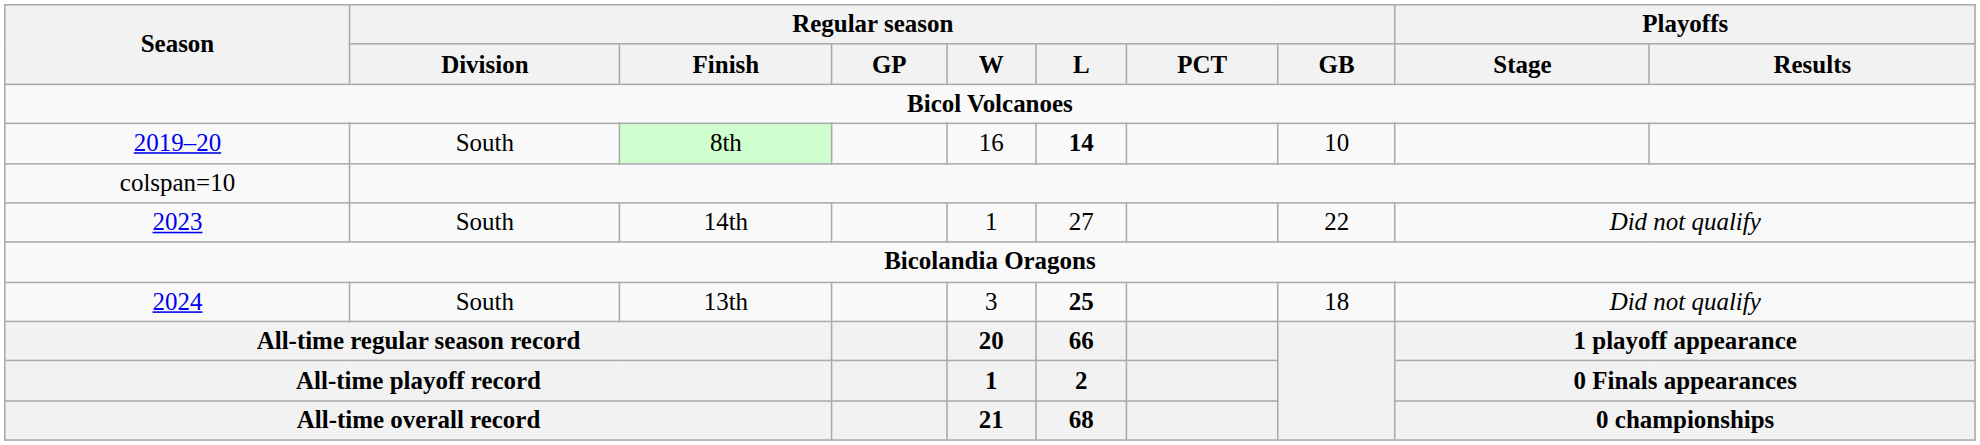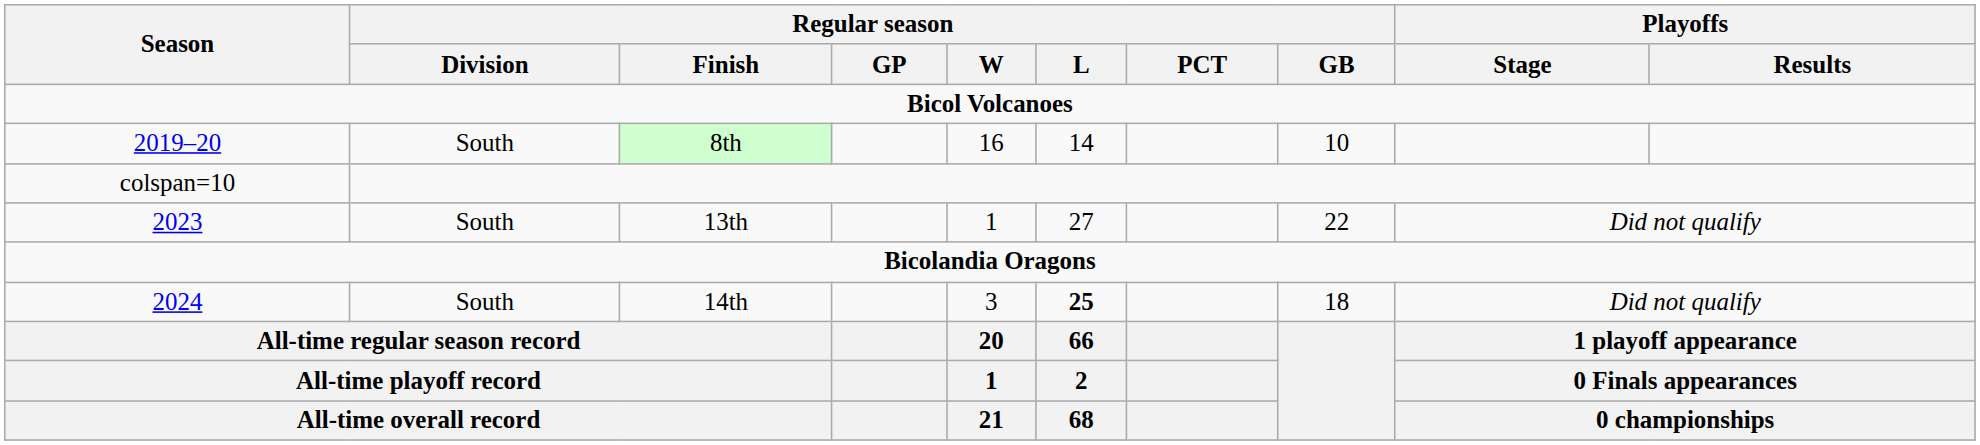(1081, 143) bold -> (1081, 143) normal
(726, 222) 14th -> (726, 222) 13th
(726, 301) 13th -> (726, 301) 14th
